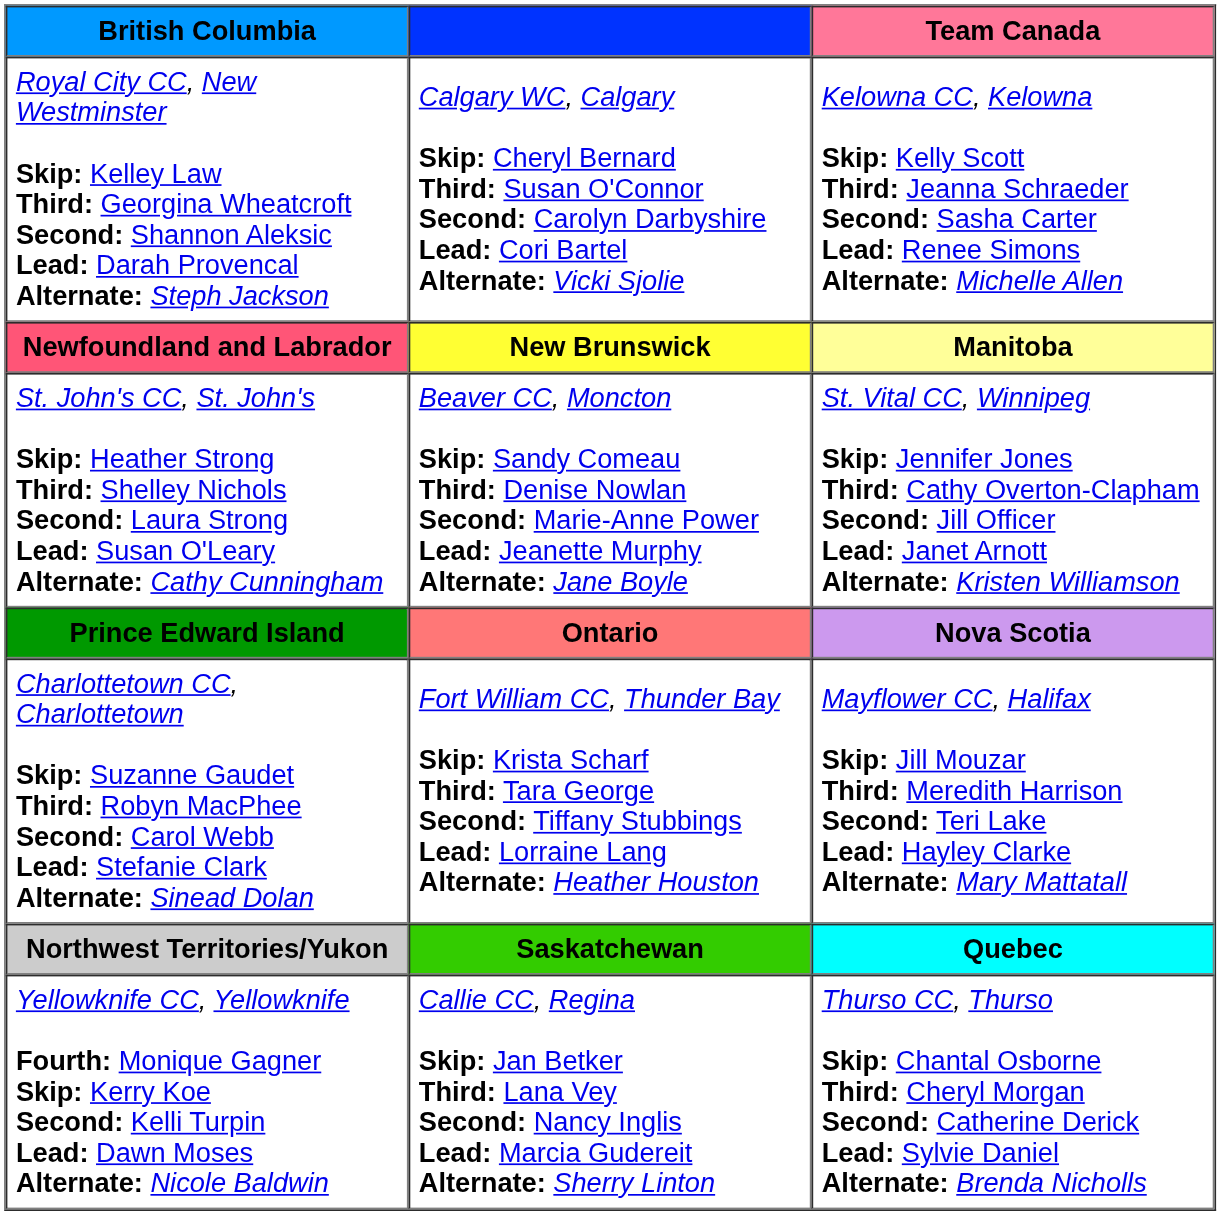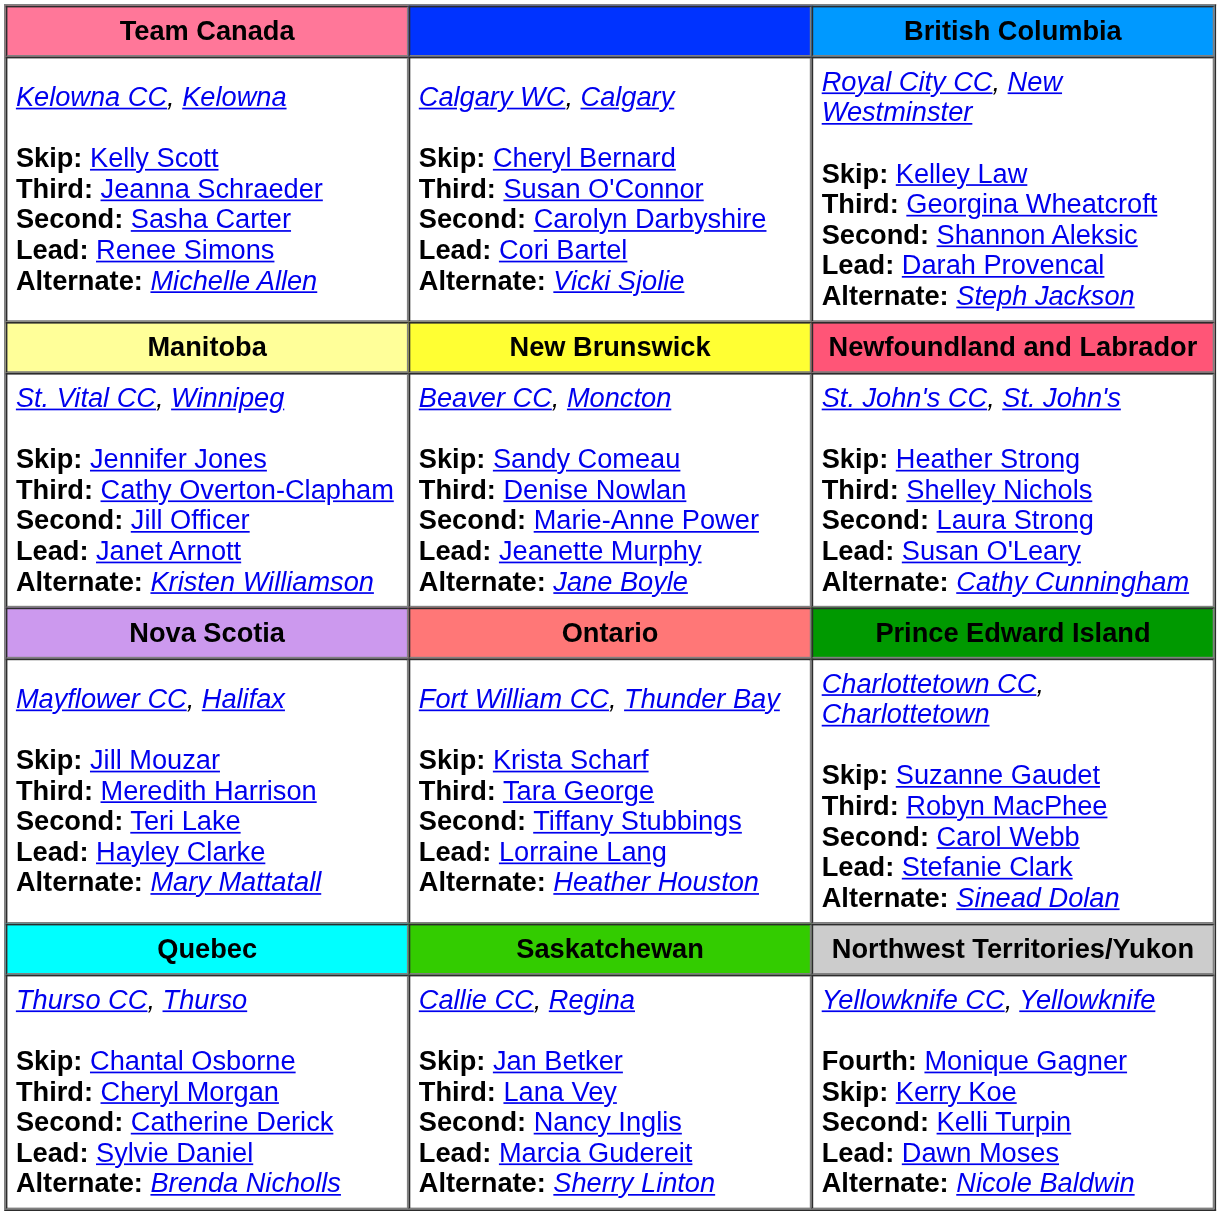columns swapped: (1013, 30) <-> (207, 30)
